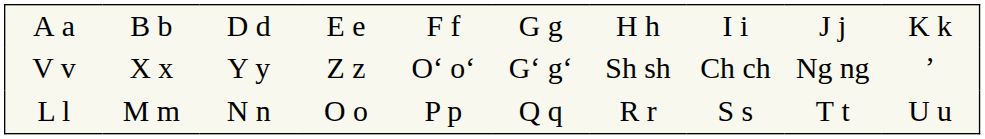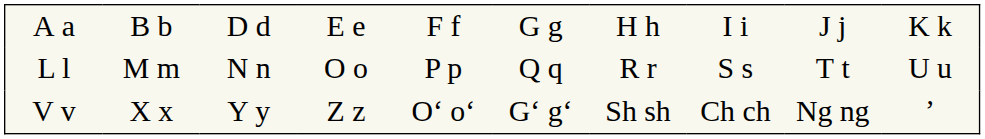rows swapped: (54, 111) <-> (54, 69)
